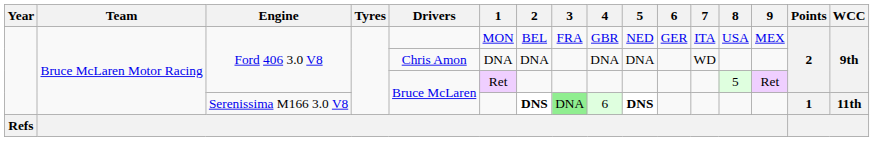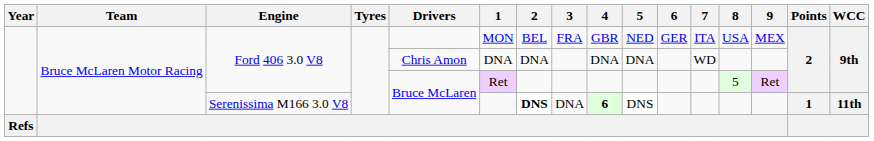(570, 103) lightgreen background -> (570, 103) no background
(605, 103) normal -> (605, 103) bold
(640, 103) bold -> (640, 103) normal
